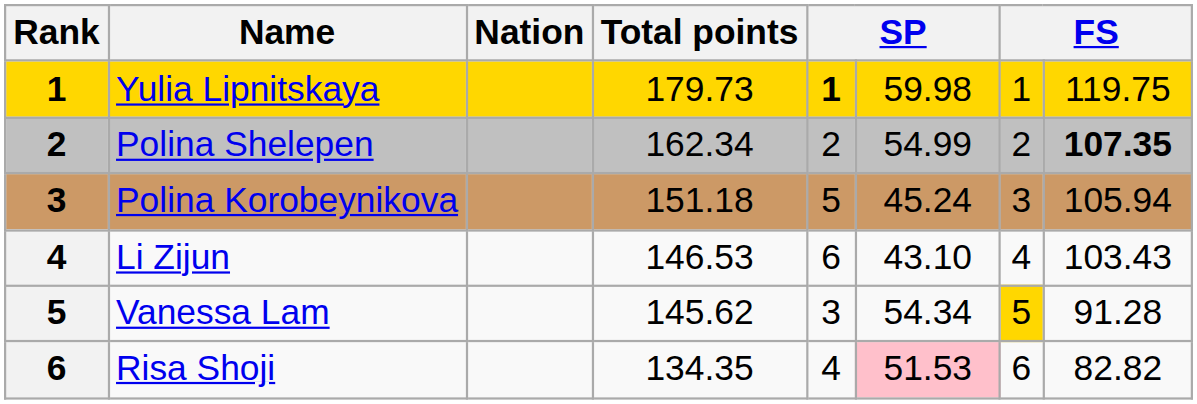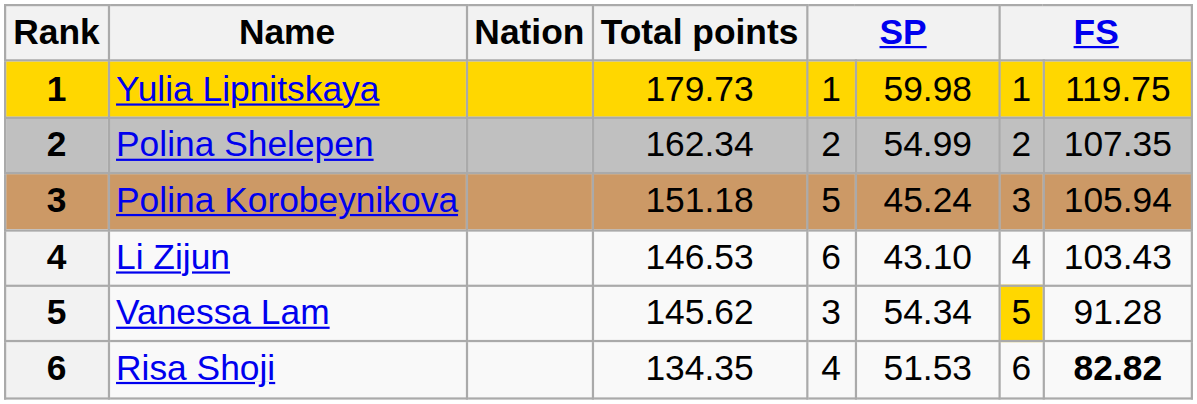(831, 88) bold -> (831, 88) normal
(1118, 144) bold -> (1118, 144) normal
(928, 369) pink background -> (928, 369) no background
(1118, 369) normal -> (1118, 369) bold
